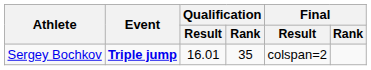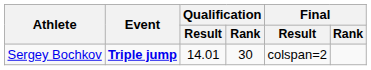(203, 55) 16.01 -> (203, 55) 14.01
(245, 55) 35 -> (245, 55) 30
